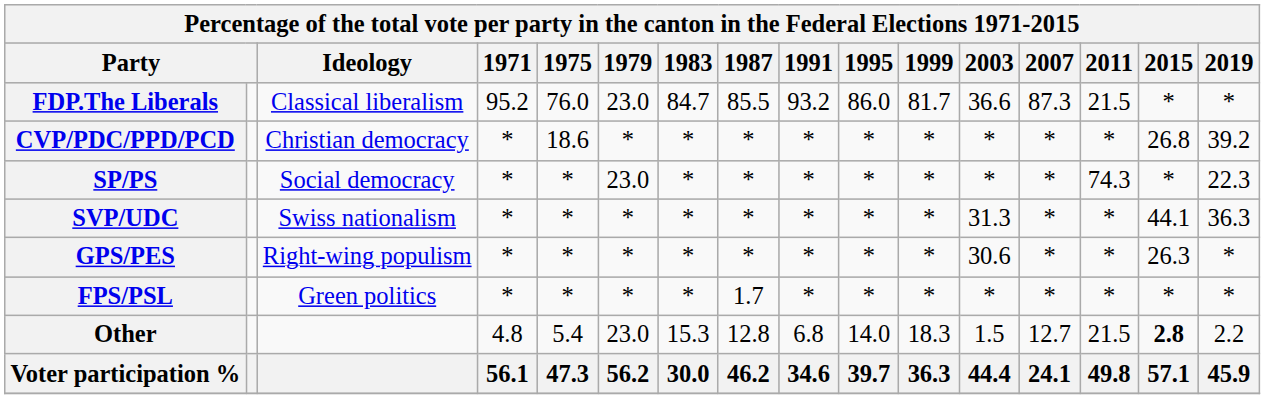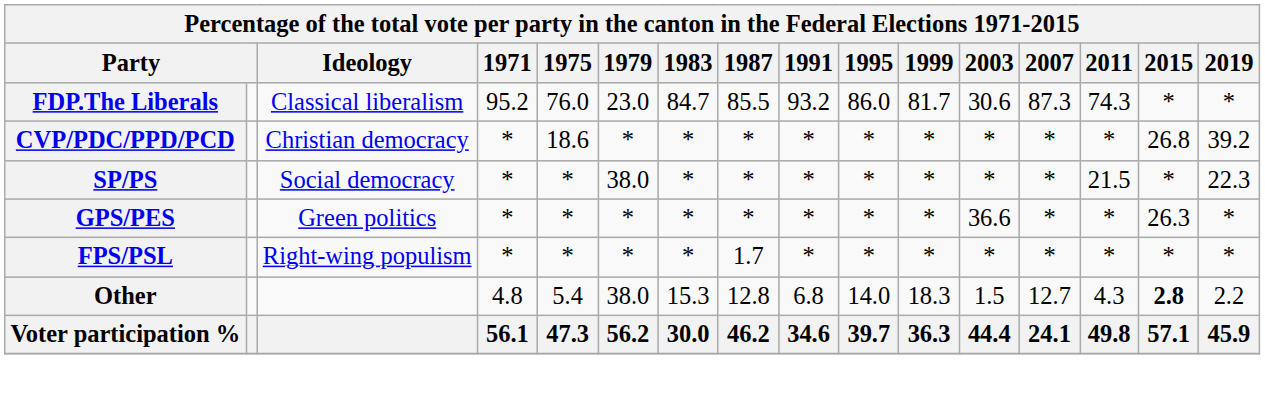(989, 101) 36.6 -> (989, 101) 30.6
(1109, 101) 21.5 -> (1109, 101) 74.3
(628, 179) 23.0 -> (628, 179) 38.0
(1109, 179) 74.3 -> (1109, 179) 21.5
- row: (125, 218)
(367, 256) Right-wing populism -> (367, 218) Green politics
(989, 256) 30.6 -> (989, 218) 36.6
(367, 295) Green politics -> (367, 256) Right-wing populism
(628, 334) 23.0 -> (628, 295) 38.0
(1109, 334) 21.5 -> (1109, 295) 4.3
